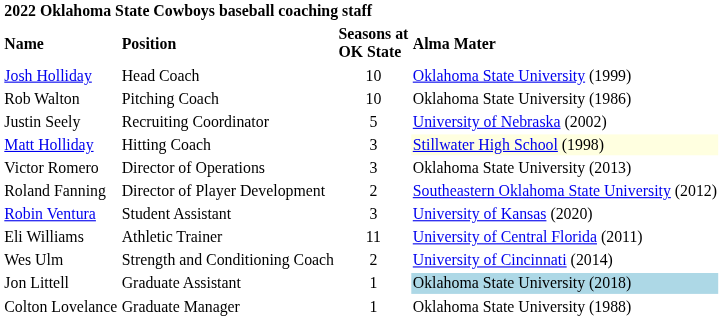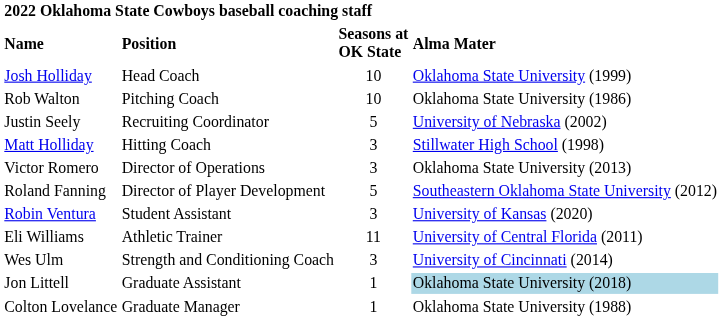(508, 144) lightyellow background -> (508, 144) no background
(373, 190) 2 -> (373, 190) 5
(373, 260) 2 -> (373, 260) 3
